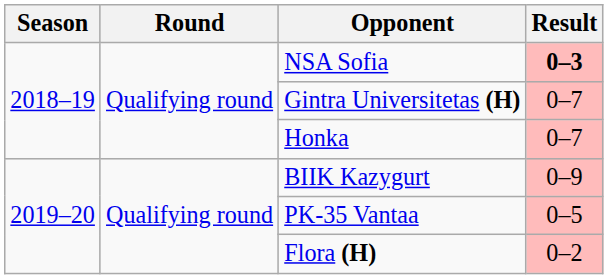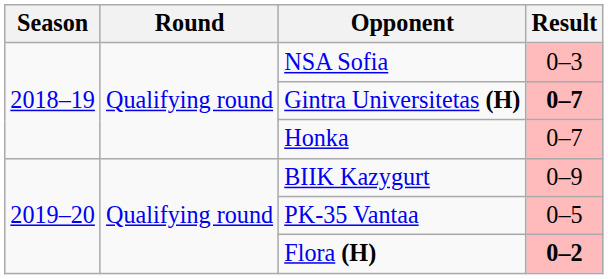(564, 61) bold -> (564, 61) normal
(564, 100) normal -> (564, 100) bold
(564, 253) normal -> (564, 253) bold
